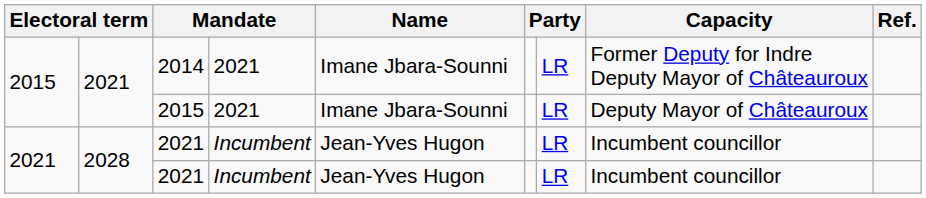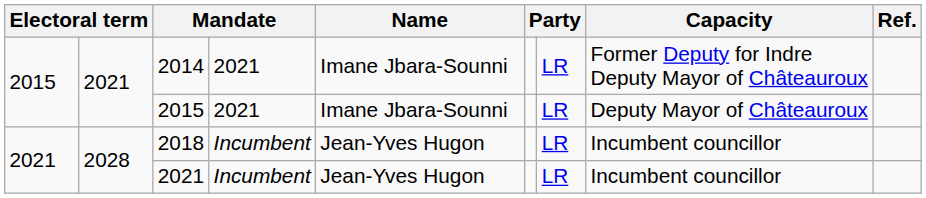(181, 143) 2021 -> (181, 143) 2018
